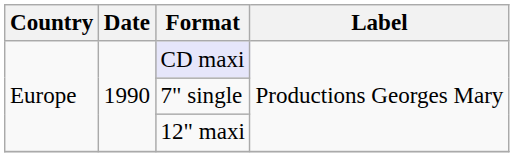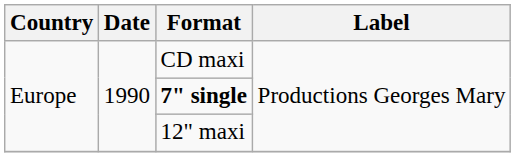(202, 59) lavender background -> (202, 59) no background
(201, 95) normal -> (204, 95) bold
